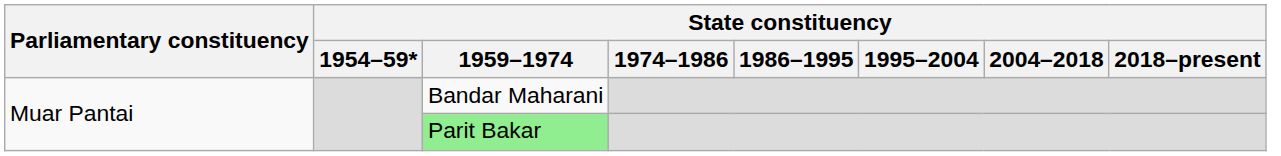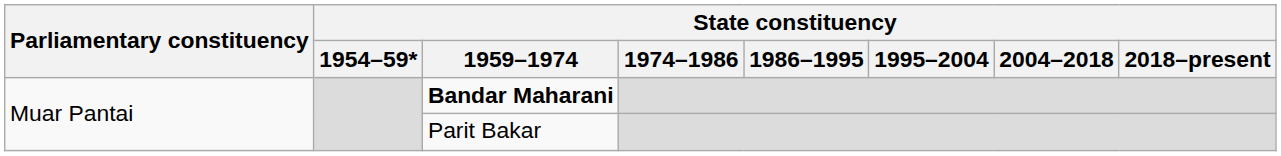(516, 95) normal -> (521, 95) bold
(484, 131) lightgreen background -> (484, 131) no background
